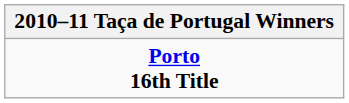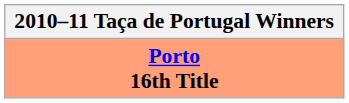(174, 68) no background -> (174, 68) lightsalmon background
